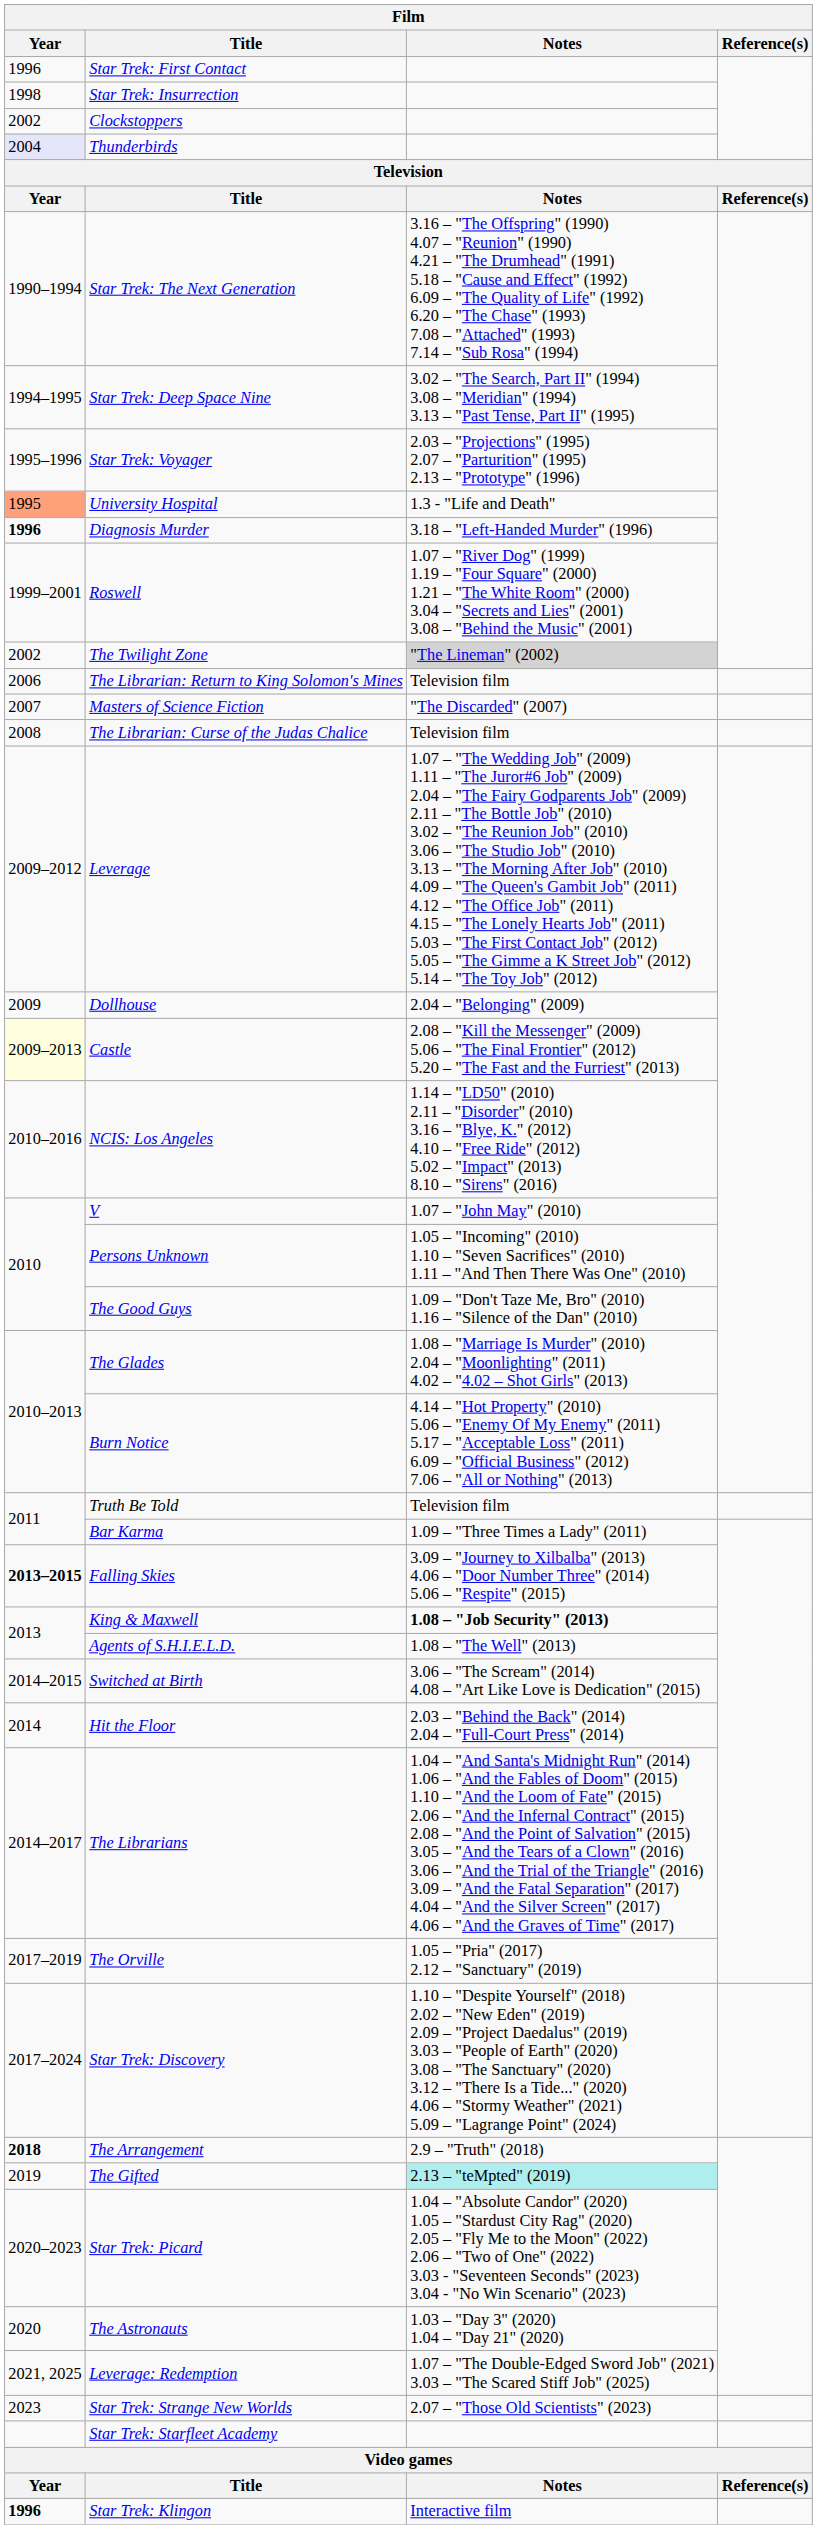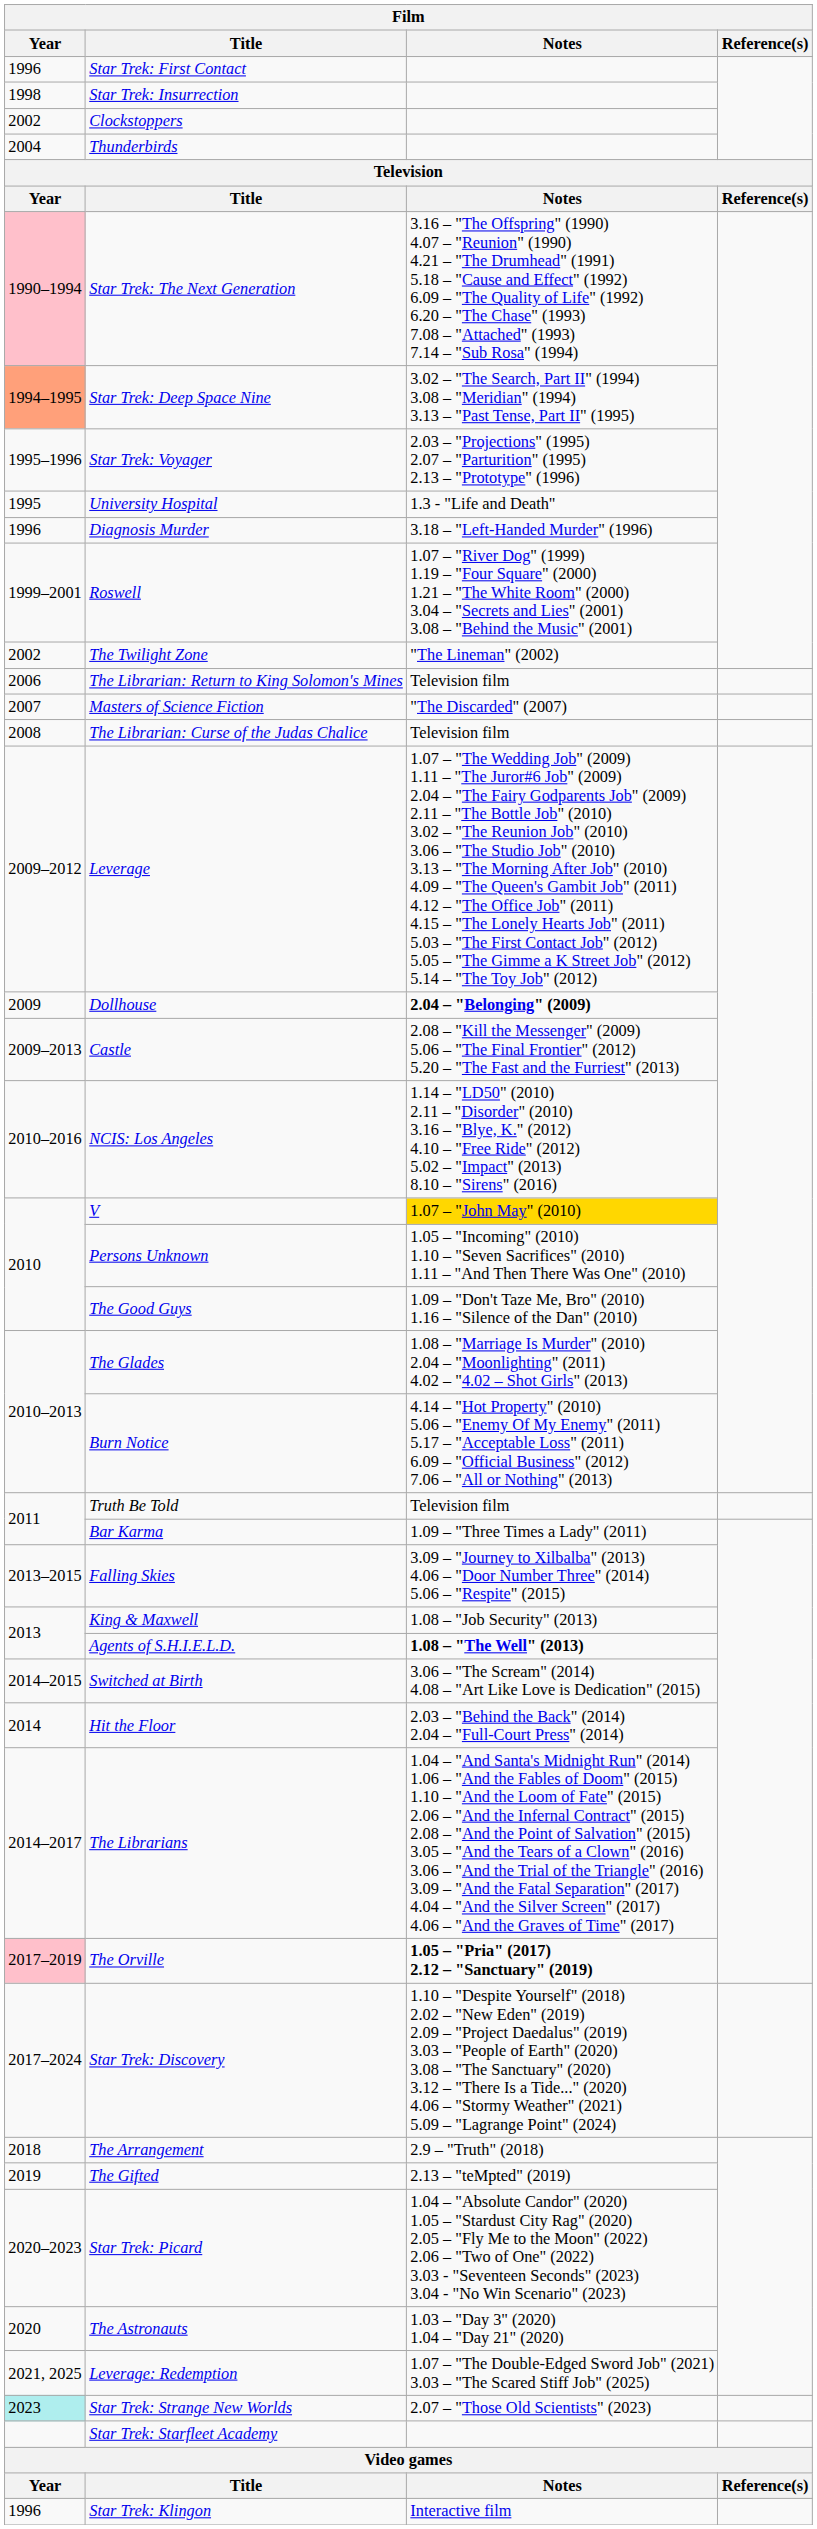(25, 146) lavender background -> (25, 146) no background
(45, 288) no background -> (45, 288) pink background
(45, 397) no background -> (45, 397) lightsalmon background
(25, 504) lightsalmon background -> (25, 504) no background
(25, 529) bold -> (25, 529) normal
(485, 655) lightgrey background -> (485, 655) no background
(497, 1004) normal -> (501, 1004) bold
(45, 1049) lightyellow background -> (45, 1049) no background
(496, 1211) no background -> (496, 1211) gold background
(45, 1575) bold -> (45, 1575) normal
(509, 1620) bold -> (504, 1620) normal
(493, 1645) normal -> (497, 1645) bold
(45, 1960) no background -> (45, 1960) pink background
(496, 1960) normal -> (501, 1960) bold
(25, 2150) bold -> (25, 2150) normal
(490, 2176) paleturquoise background -> (490, 2176) no background
(25, 2408) no background -> (25, 2408) paleturquoise background
(25, 2511) bold -> (25, 2511) normal
